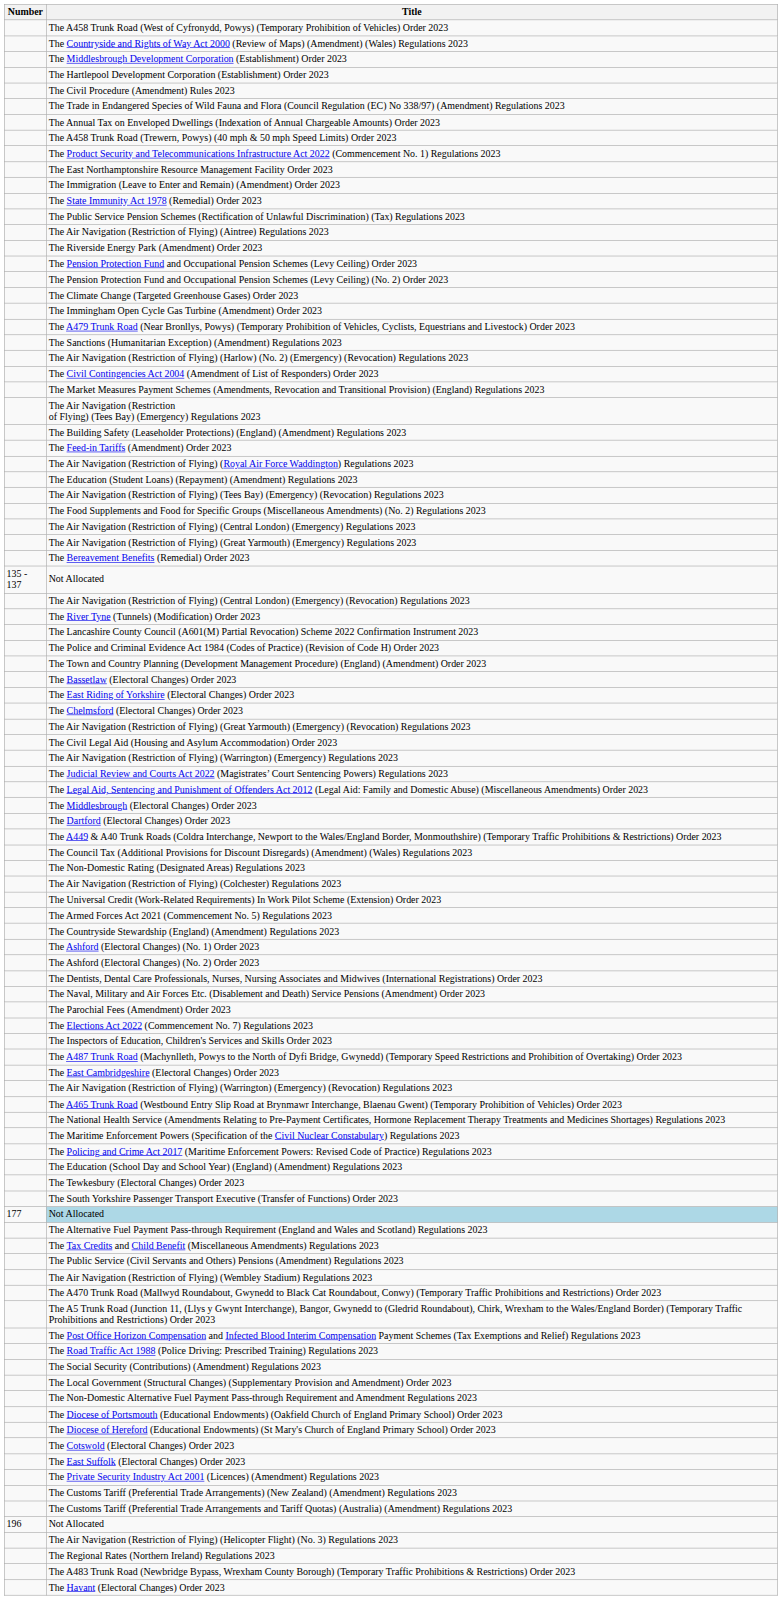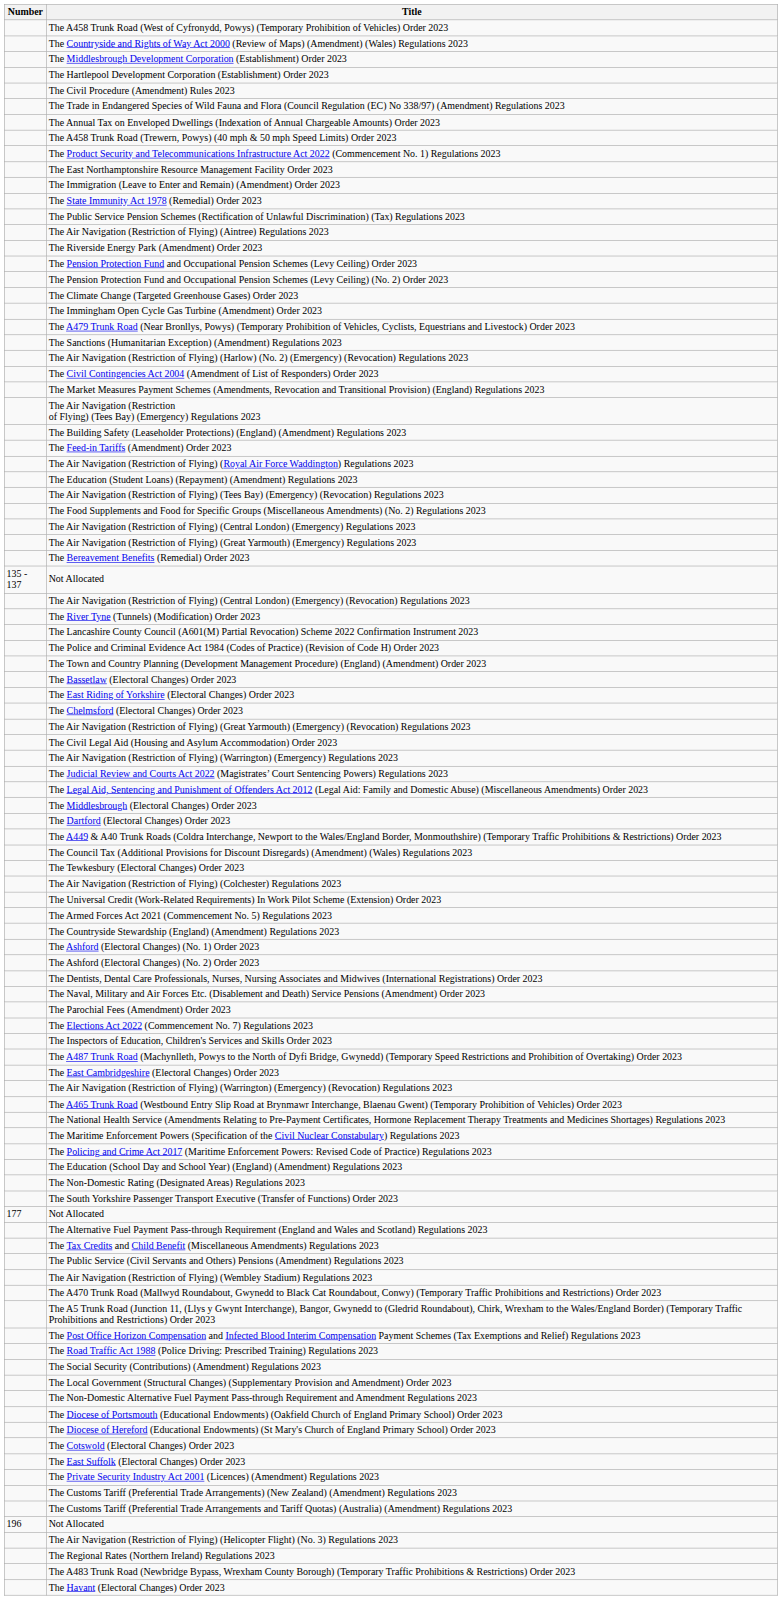(177, 868) The Non-Domestic Rating (Designated Areas) Regulations 2023 -> (146, 868) The Tewkesbury (Electoral Changes) Order 2023
(146, 1183) The Tewkesbury (Electoral Changes) Order 2023 -> (177, 1183) The Non-Domestic Rating (Designated Areas) Regulations 2023
(76, 1214) lightblue background -> (76, 1214) no background
